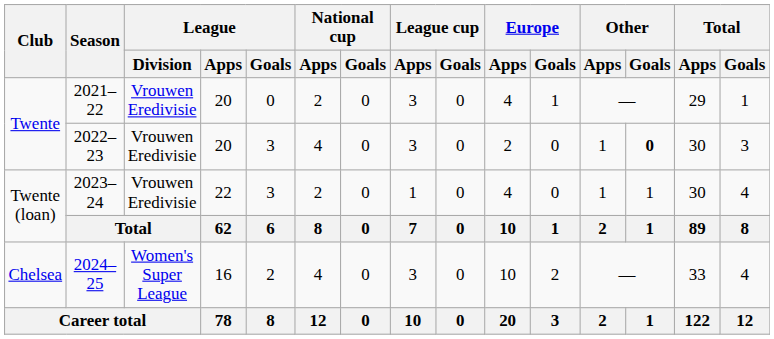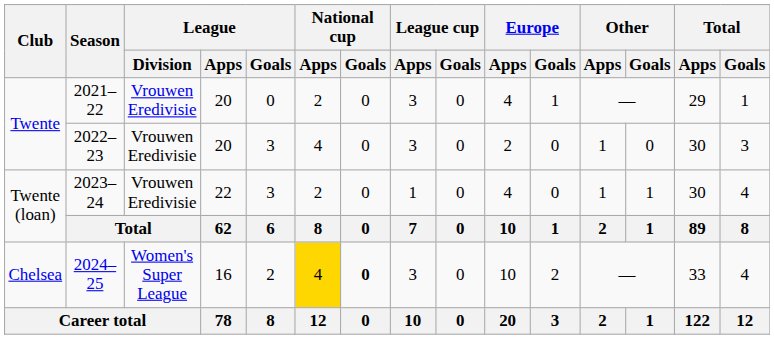(650, 146) bold -> (650, 146) normal
(318, 274) no background -> (318, 274) gold background
(365, 274) normal -> (365, 274) bold
